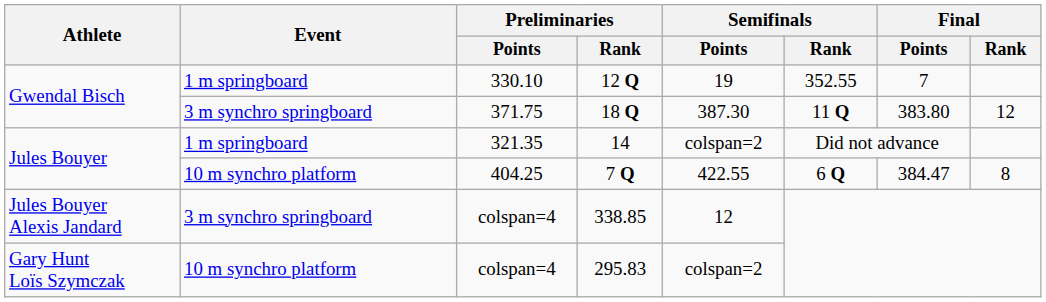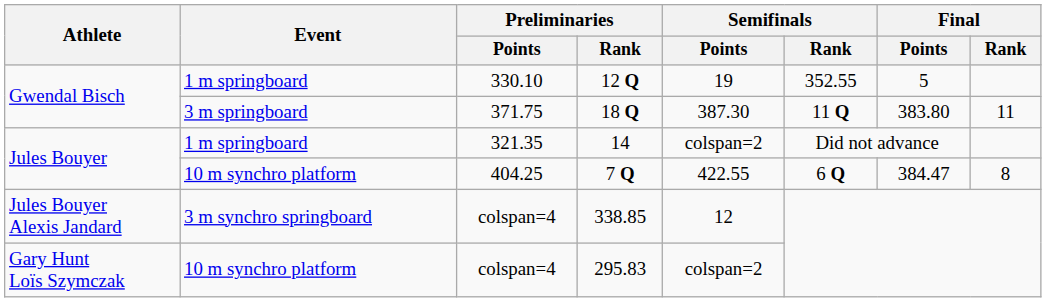(924, 80) 7 -> (924, 80) 5
(278, 112) 3 m synchro springboard -> (246, 112) 3 m springboard
(1006, 112) 12 -> (1006, 112) 11
